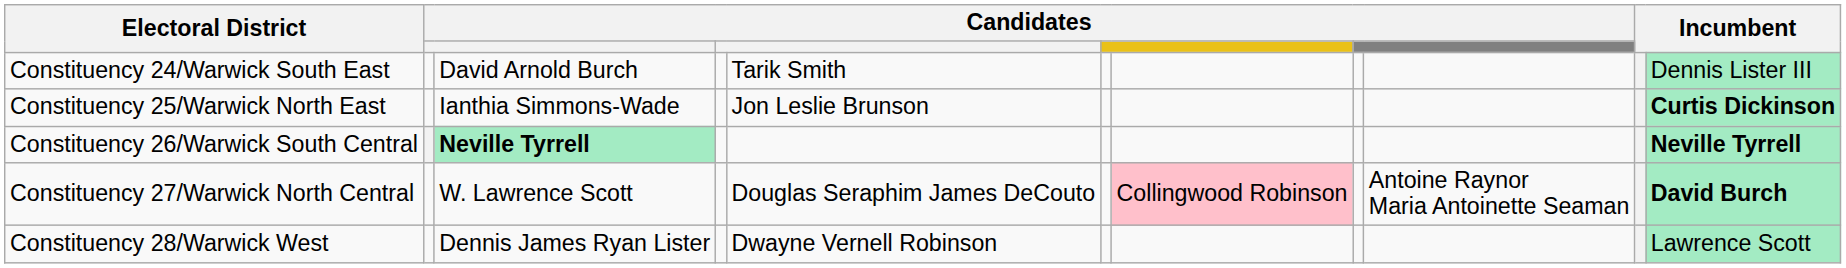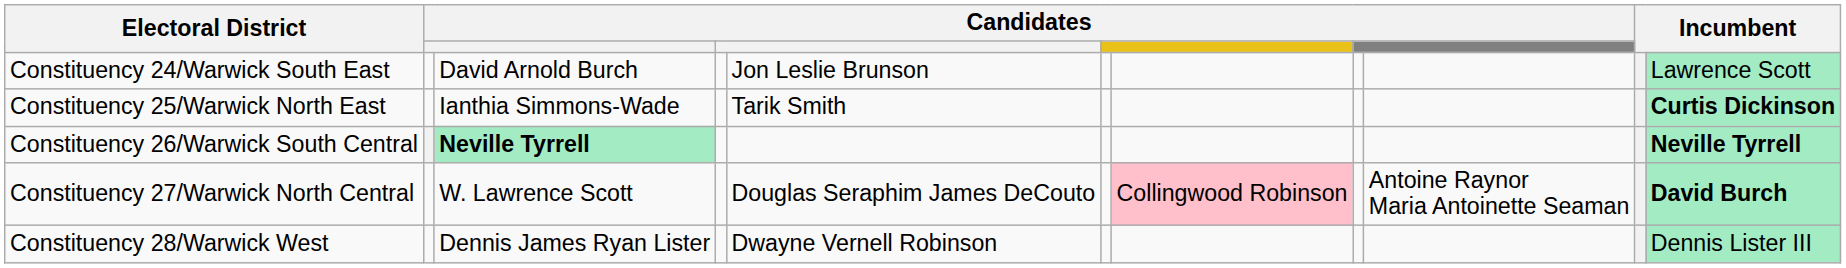(789, 70) Tarik Smith -> (830, 70) Jon Leslie Brunson
(1731, 70) Dennis Lister III -> (1731, 70) Lawrence Scott
(830, 107) Jon Leslie Brunson -> (789, 107) Tarik Smith
(1731, 243) Lawrence Scott -> (1731, 243) Dennis Lister III
